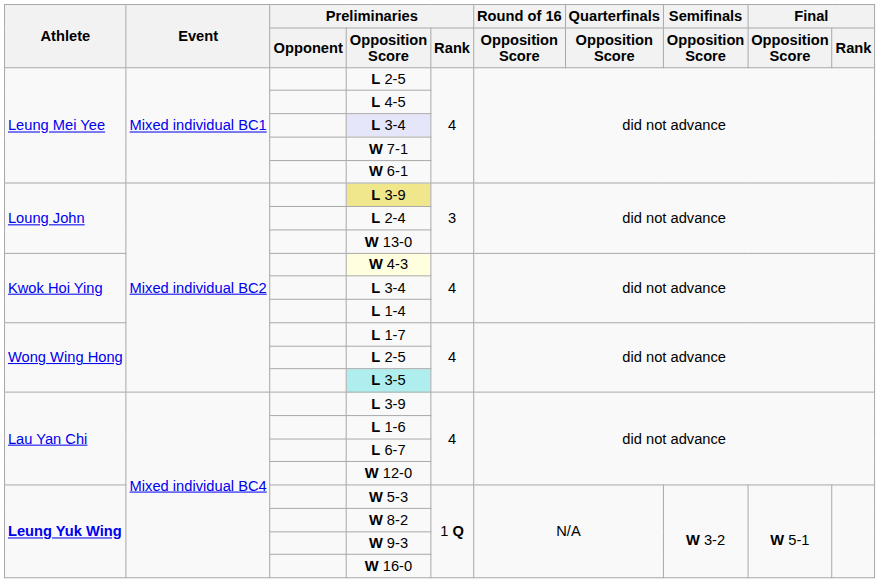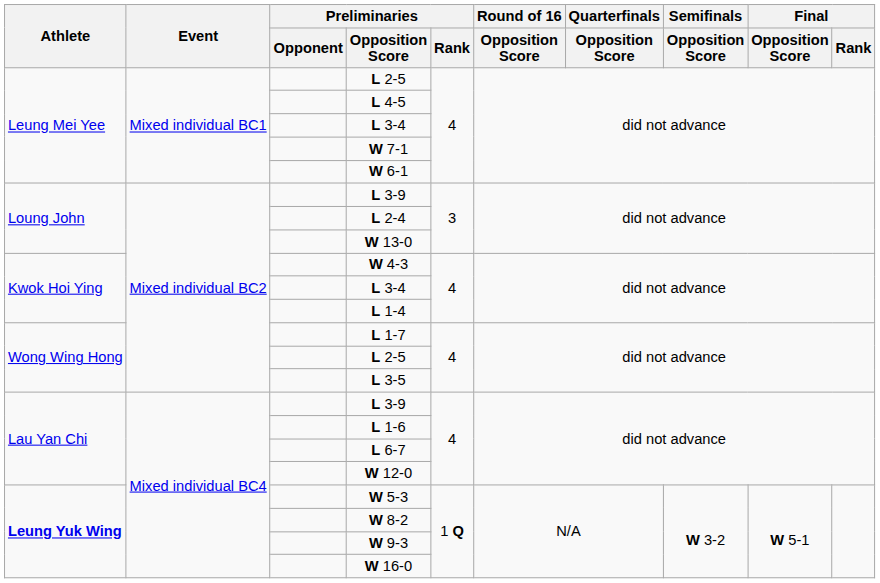(389, 126) lavender background -> (389, 126) no background
(389, 195) khaki background -> (389, 195) no background
(389, 265) lightyellow background -> (389, 265) no background
(389, 381) paleturquoise background -> (389, 381) no background
